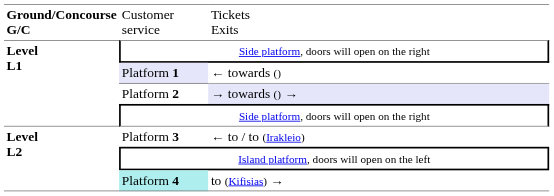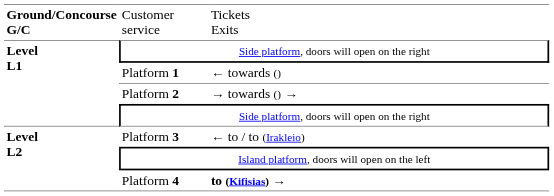(150, 72) lavender background -> (150, 72) no background
(254, 93) lavender background -> (254, 93) no background
(150, 180) paleturquoise background -> (150, 180) no background
(247, 180) normal -> (248, 180) bold
